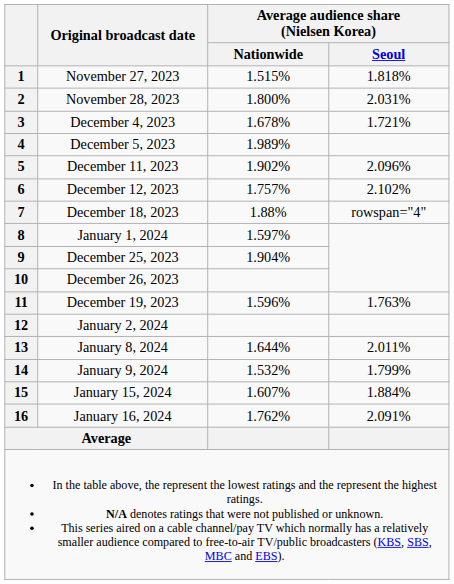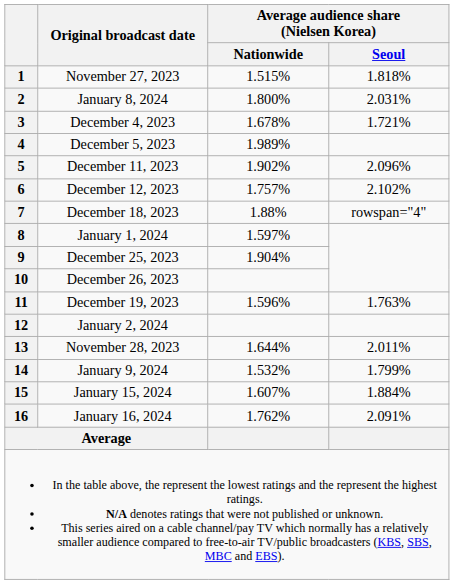(123, 99) November 28, 2023 -> (123, 99) January 8, 2024
(123, 347) January 8, 2024 -> (123, 347) November 28, 2023
